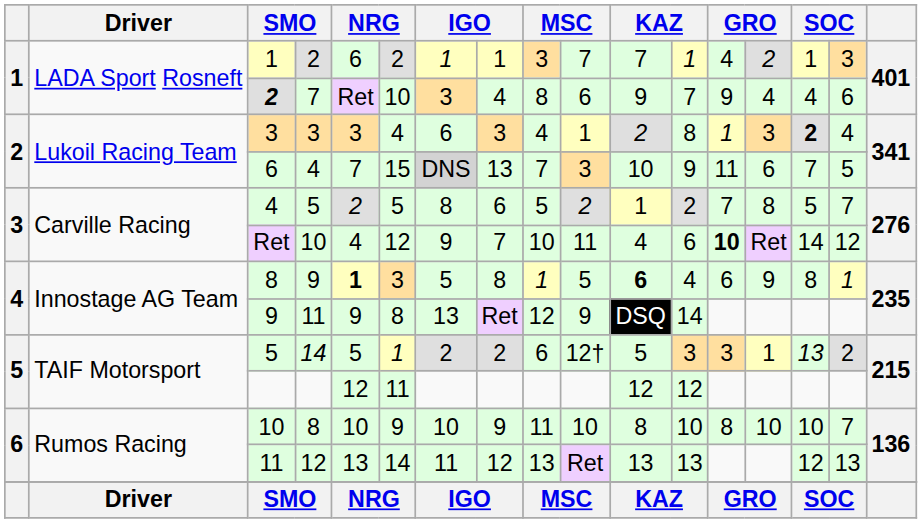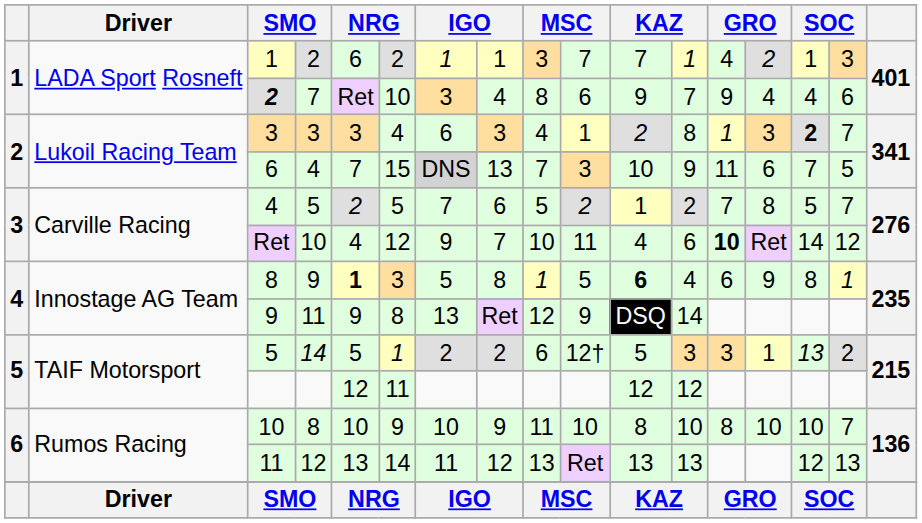(848, 133) 4 -> (848, 133) 7
(446, 206) 8 -> (446, 206) 7
